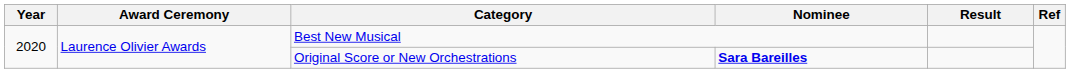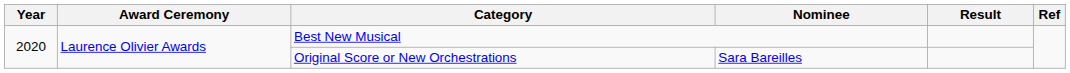(763, 57) bold -> (760, 57) normal
